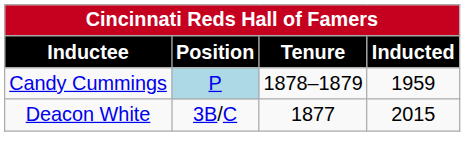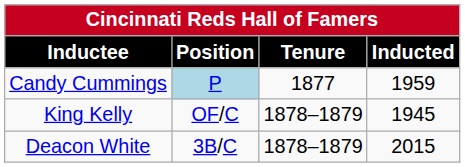(313, 83) 1878–1879 -> (313, 83) 1877
+ row: (88, 114)
(313, 114) 1877 -> (313, 146) 1878–1879
